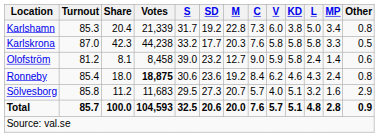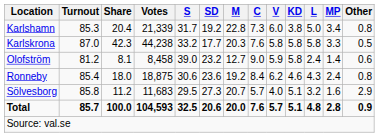(157, 76) bold -> (157, 76) normal
